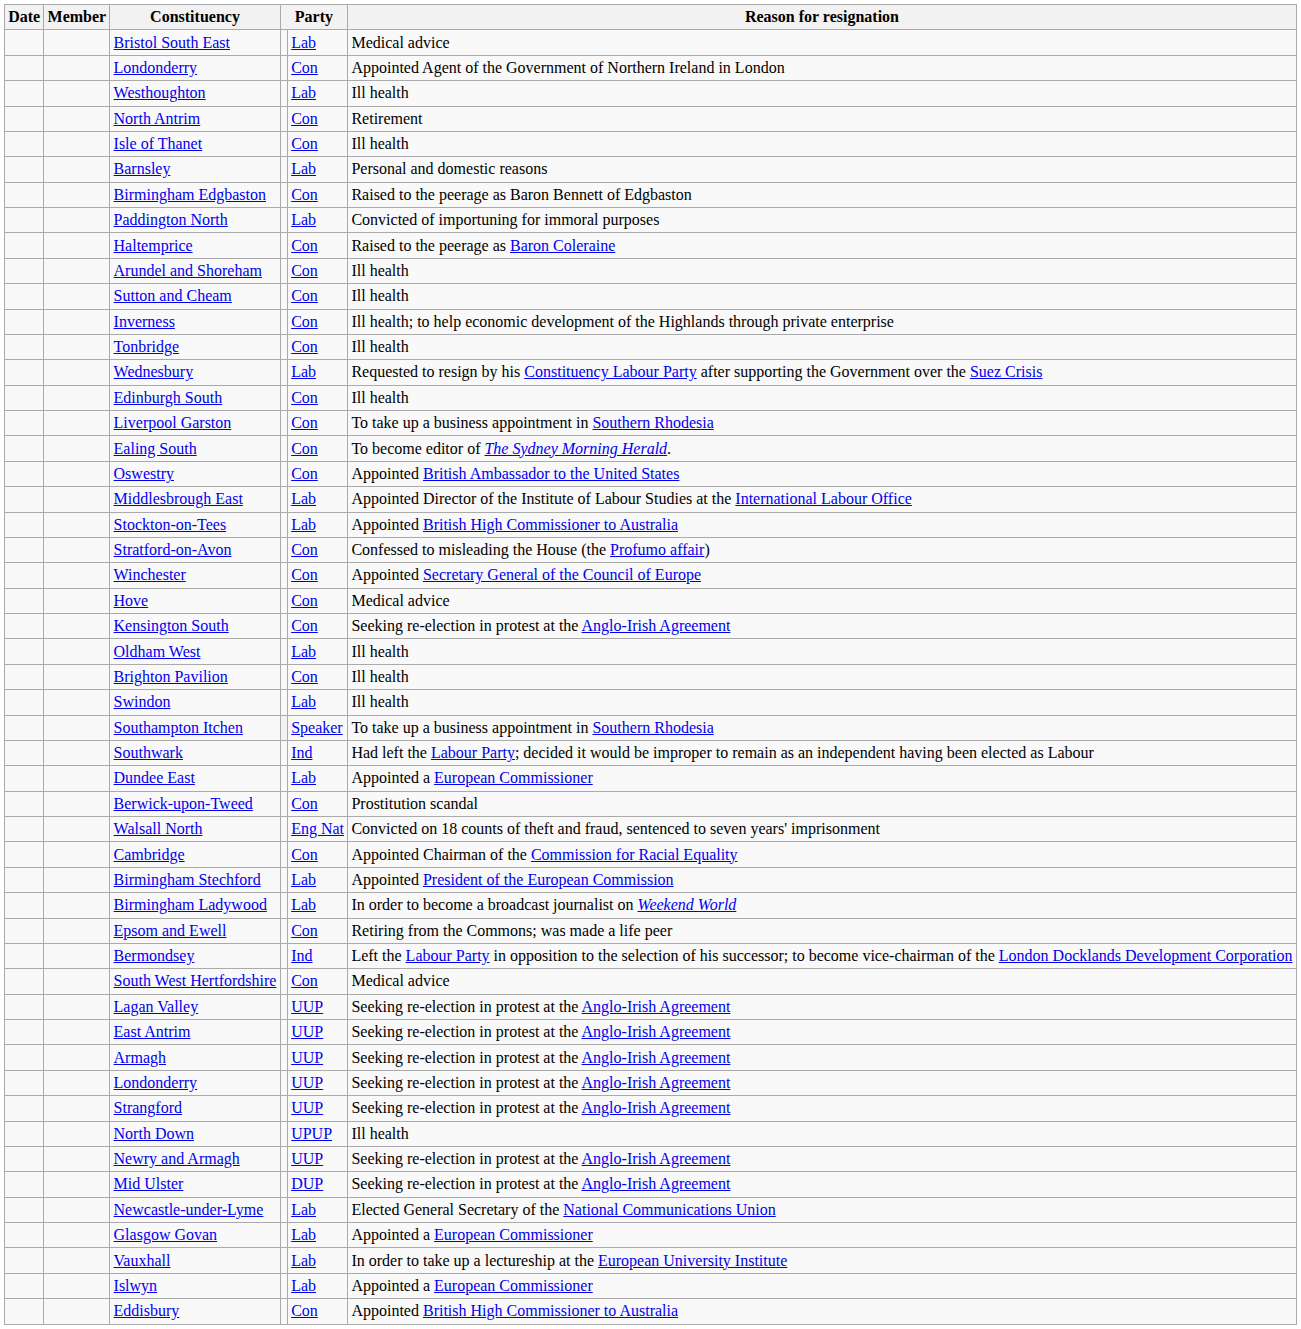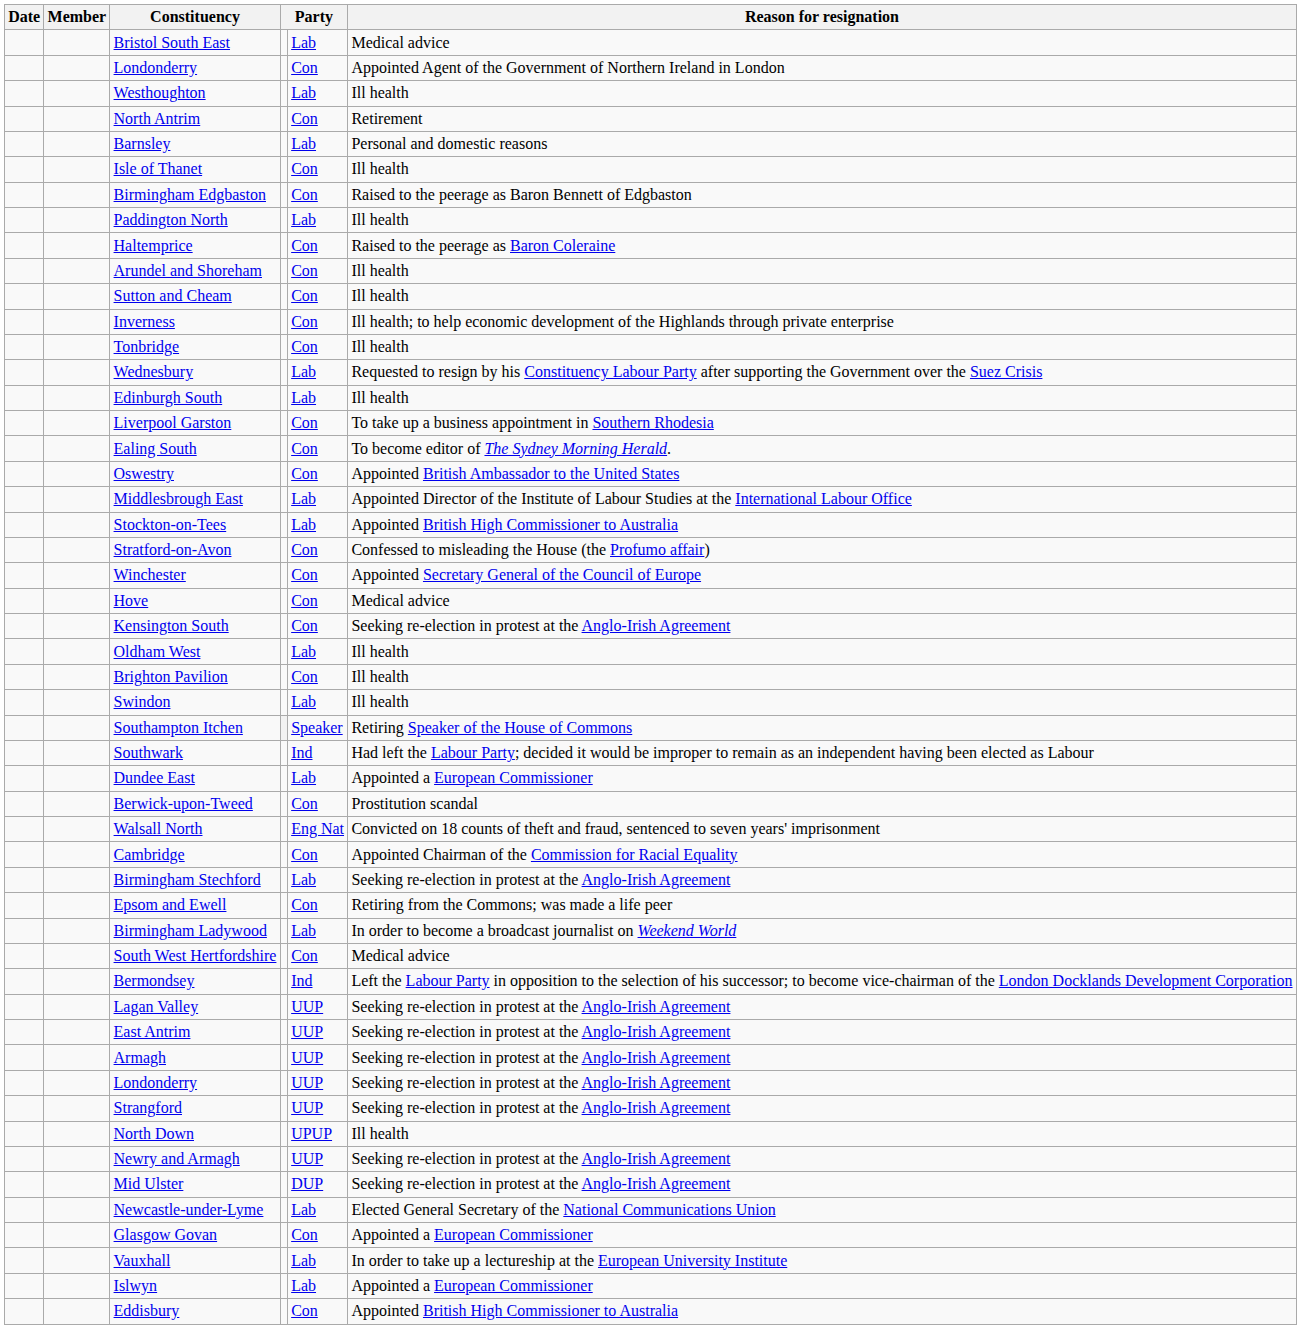rows swapped: (24, 169) <-> (24, 144)
(505, 220) Convicted of importuning for immoral purposes -> (380, 220) Ill health
(304, 397) Con -> (304, 397) Lab
(533, 727) To take up a business appointment in Southern Rhodesia -> (492, 727) Retiring Speaker of the House of Commons
(512, 879) Appointed President of the European Commission -> (541, 879) Seeking re-election in protest at the Anglo-Irish Agreement
rows swapped: (24, 905) <-> (24, 931)
rows swapped: (24, 981) <-> (24, 956)
(304, 1235) Lab -> (304, 1235) Con
